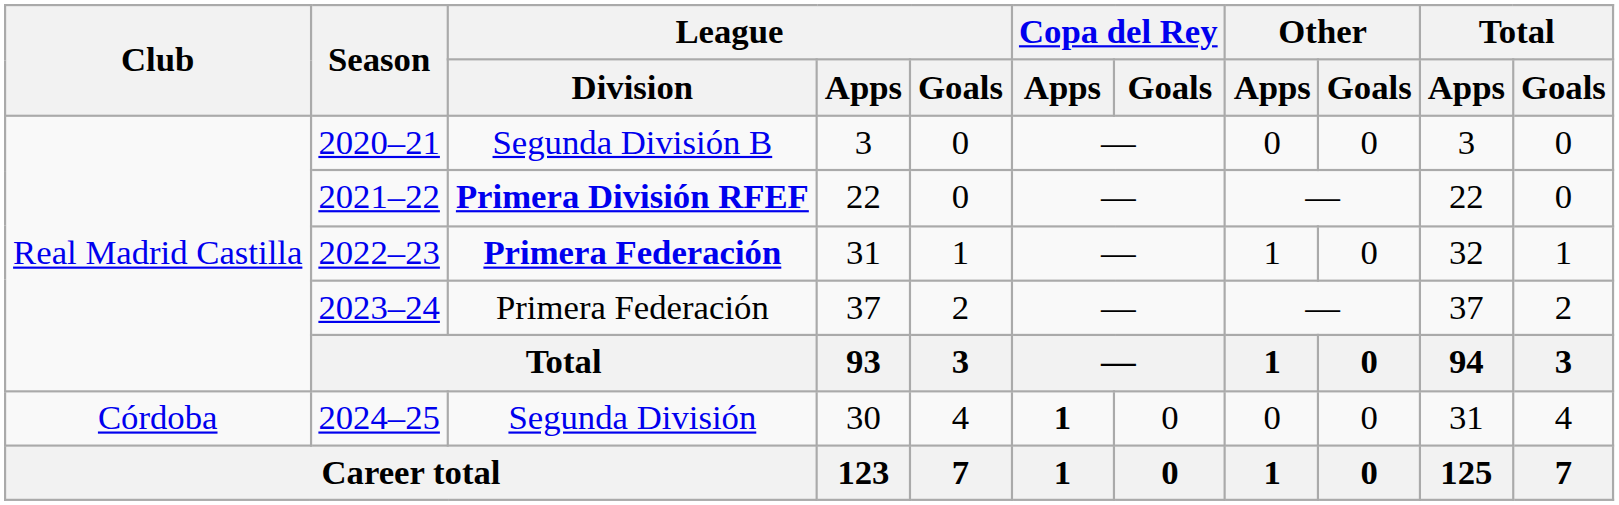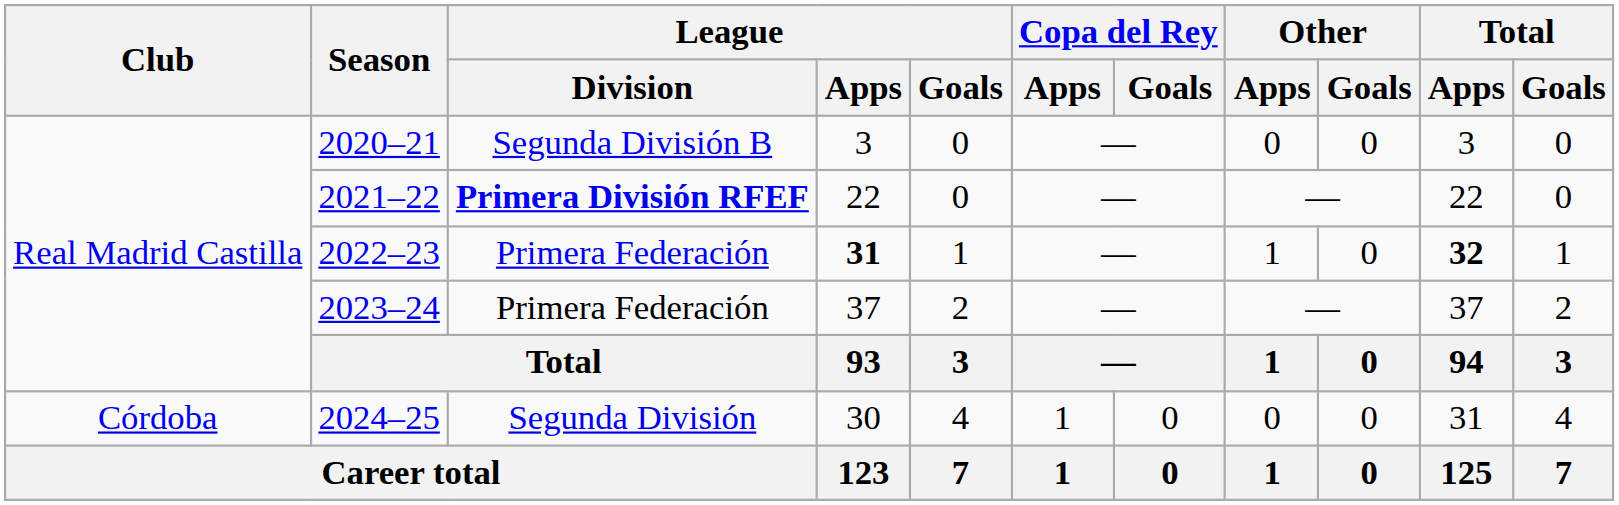(632, 252) bold -> (632, 252) normal
(863, 252) normal -> (863, 252) bold
(1466, 252) normal -> (1466, 252) bold
(1062, 417) bold -> (1062, 417) normal
